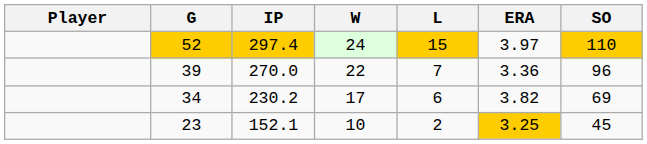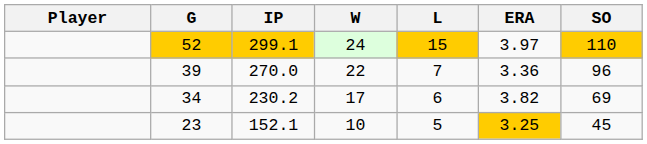(273, 45) 297.4 -> (273, 45) 299.1
(437, 126) 2 -> (437, 126) 5
